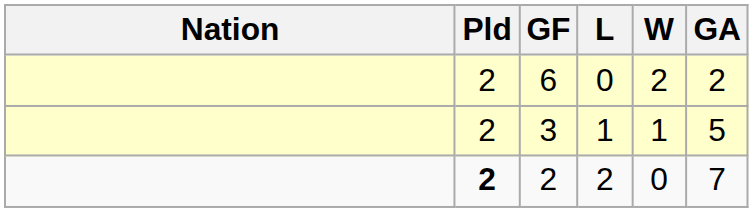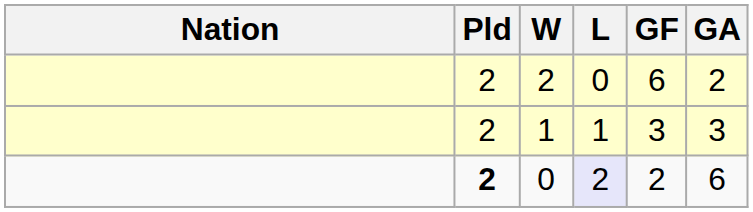columns swapped: (659, 29) <-> (548, 29)
(717, 130) 5 -> (717, 130) 3
(605, 180) no background -> (600, 180) lavender background
(717, 180) 7 -> (717, 180) 6
